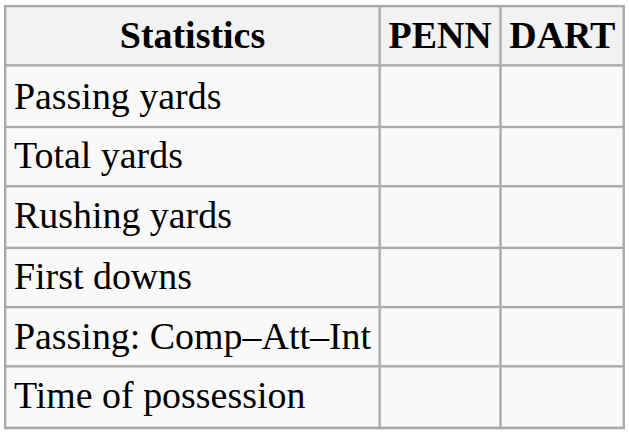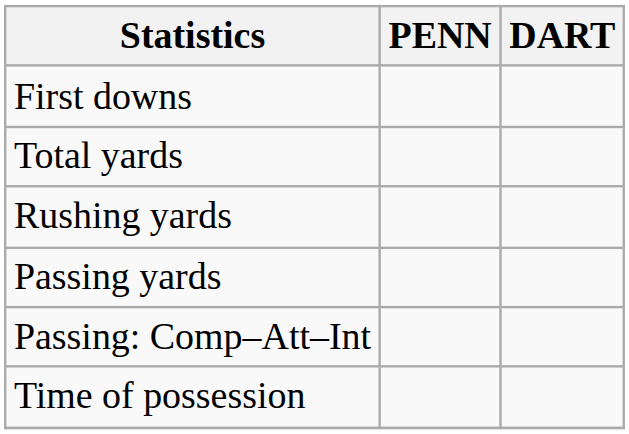rows swapped: (103, 276) <-> (118, 95)
